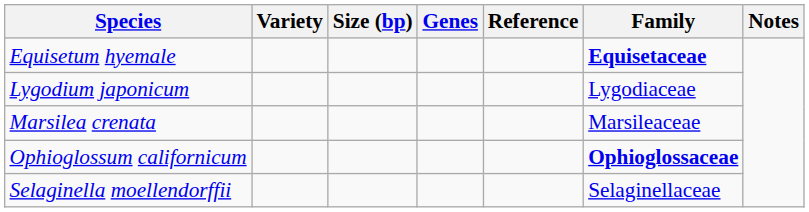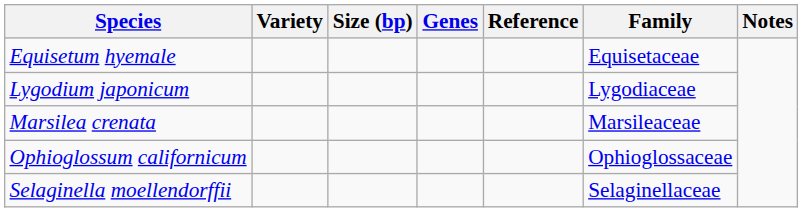(647, 55) bold -> (644, 55) normal
(663, 156) bold -> (660, 156) normal
